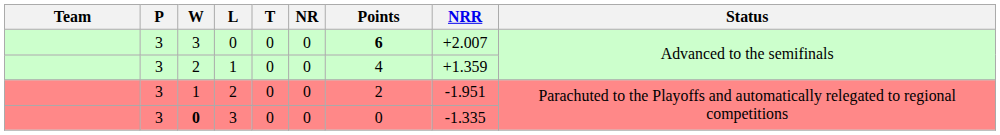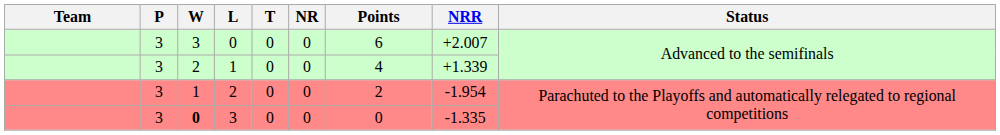(379, 42) bold -> (379, 42) normal
(465, 67) +1.359 -> (465, 67) +1.339
(465, 92) -1.951 -> (465, 92) -1.954
